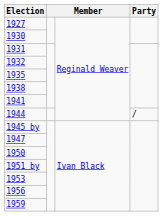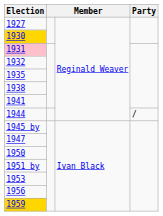(16, 37) no background -> (16, 37) gold background
(16, 50) no background -> (16, 50) pink background
(16, 205) no background -> (16, 205) gold background
